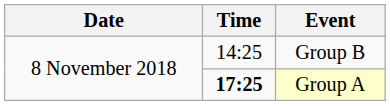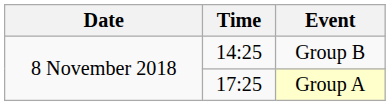(239, 84) bold -> (239, 84) normal
